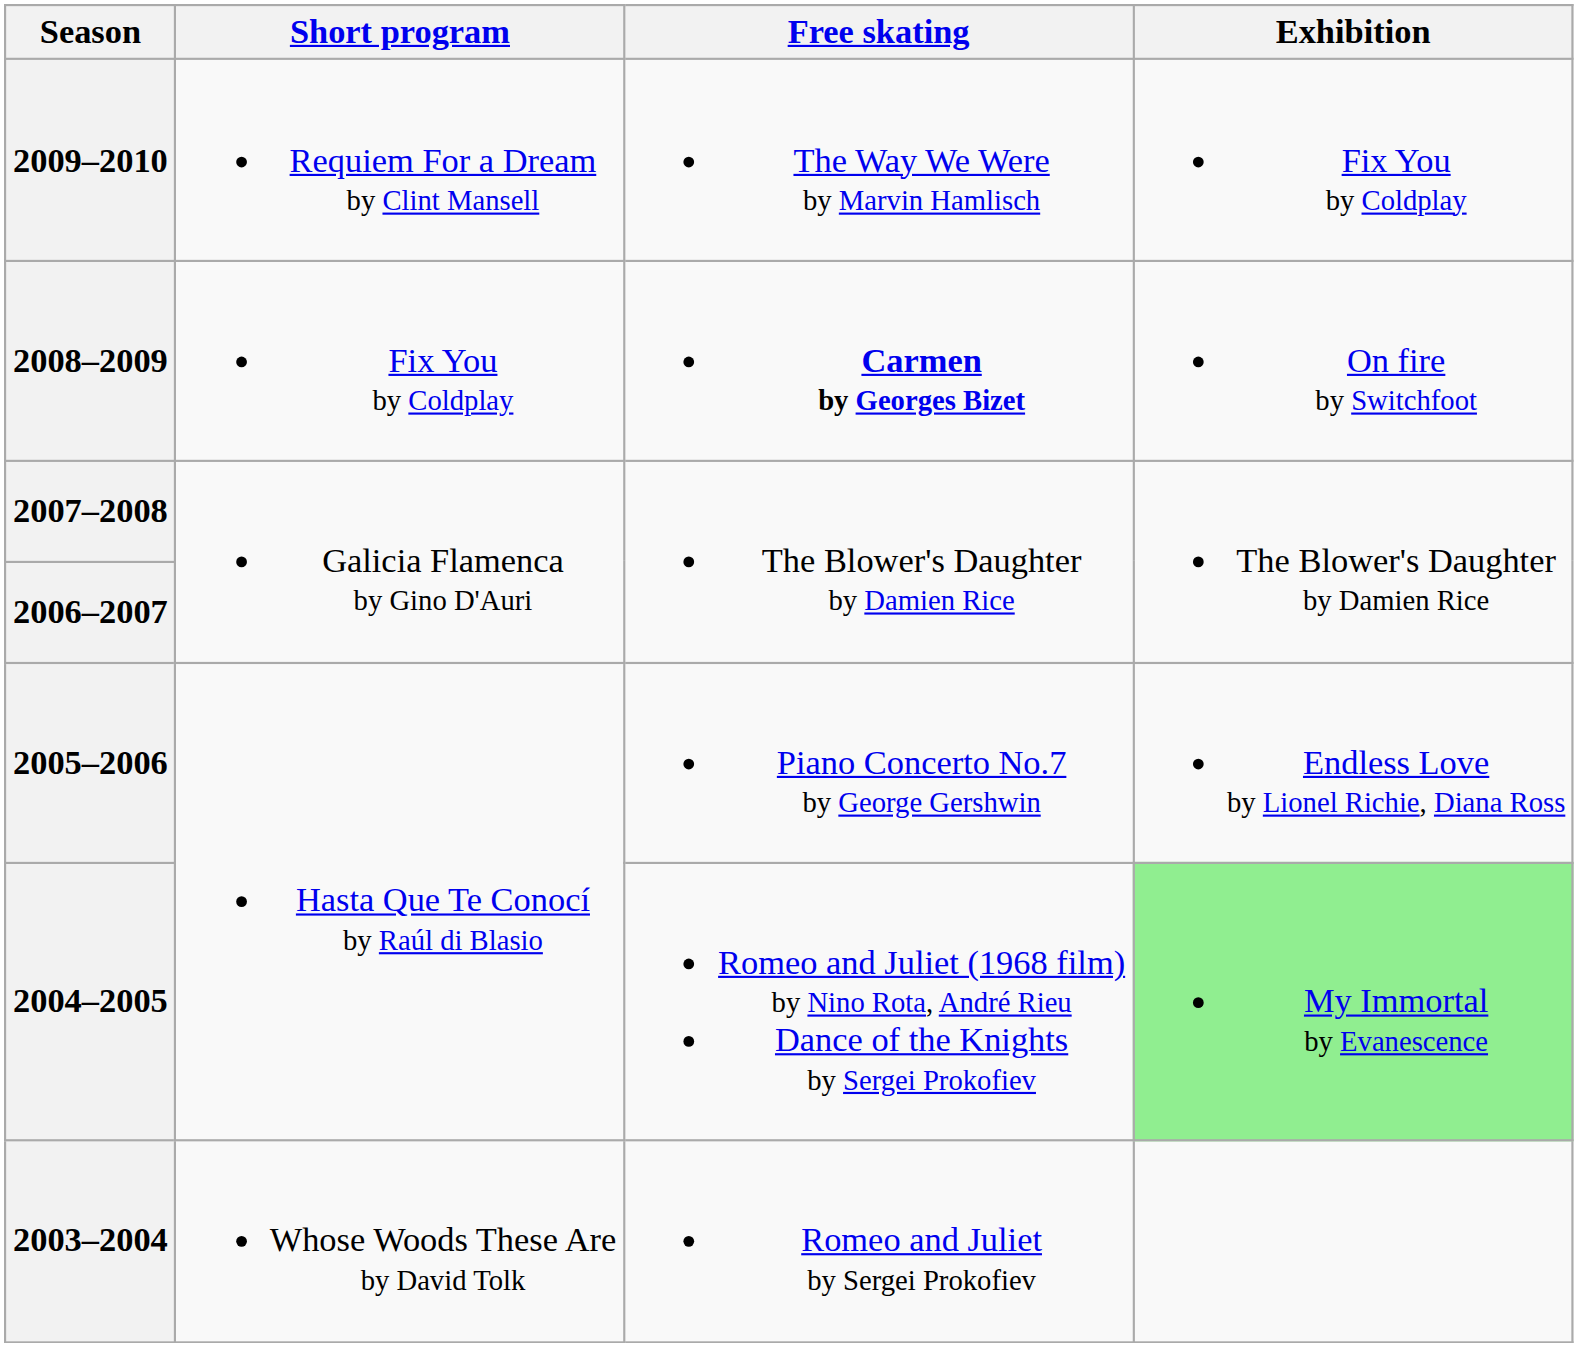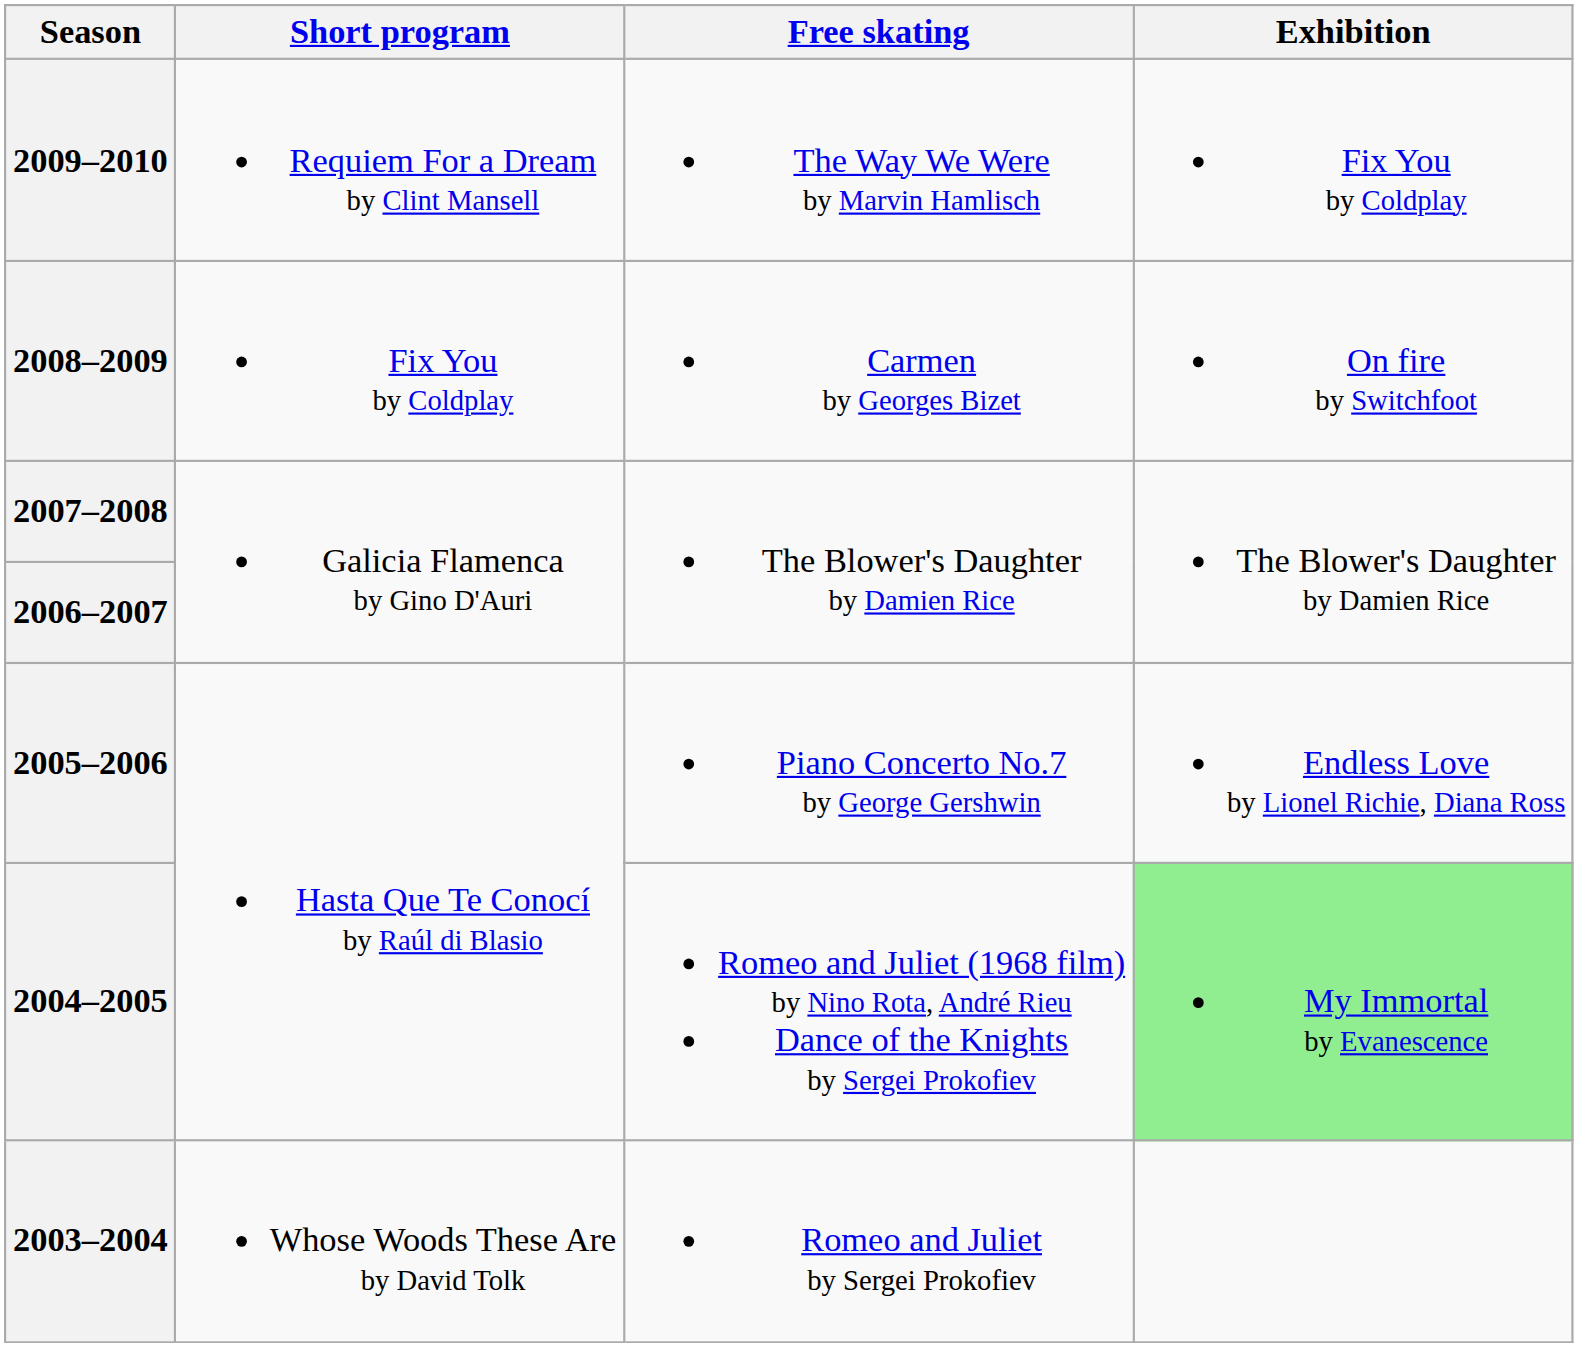(879, 380) bold -> (879, 380) normal
